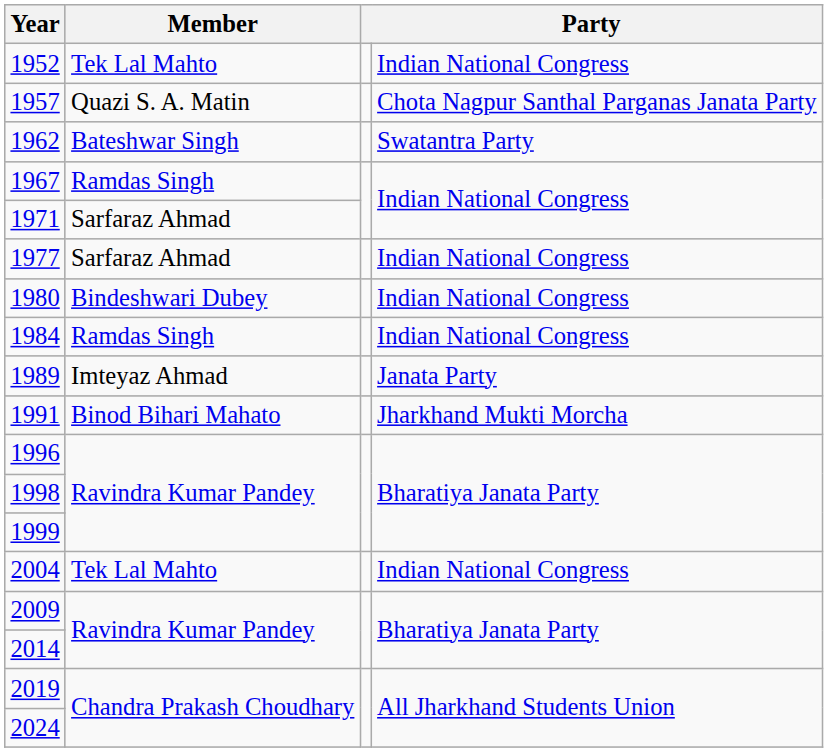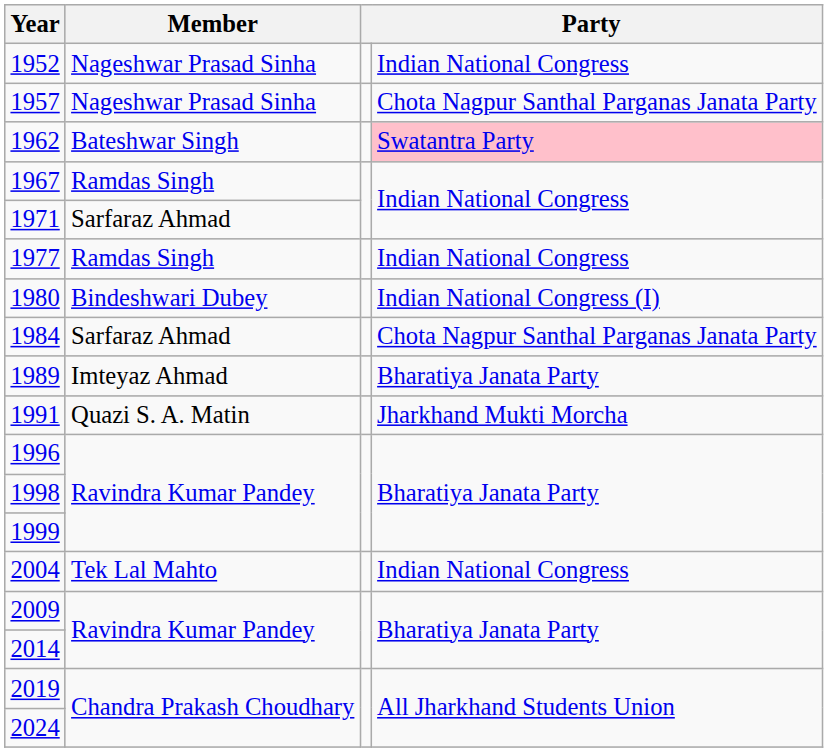(144, 63) Tek Lal Mahto -> (194, 63) Nageshwar Prasad Sinha
(160, 102) Quazi S. A. Matin -> (194, 102) Nageshwar Prasad Sinha
(455, 141) no background -> (455, 141) pink background
(151, 258) Sarfaraz Ahmad -> (143, 258) Ramdas Singh
(503, 297) Indian National Congress -> (518, 297) Indian National Congress (I)
(143, 336) Ramdas Singh -> (151, 336) Sarfaraz Ahmad
(503, 336) Indian National Congress -> (597, 336) Chota Nagpur Santhal Parganas Janata Party
(437, 375) Janata Party -> (488, 375) Bharatiya Janata Party
(176, 414) Binod Bihari Mahato -> (160, 414) Quazi S. A. Matin
